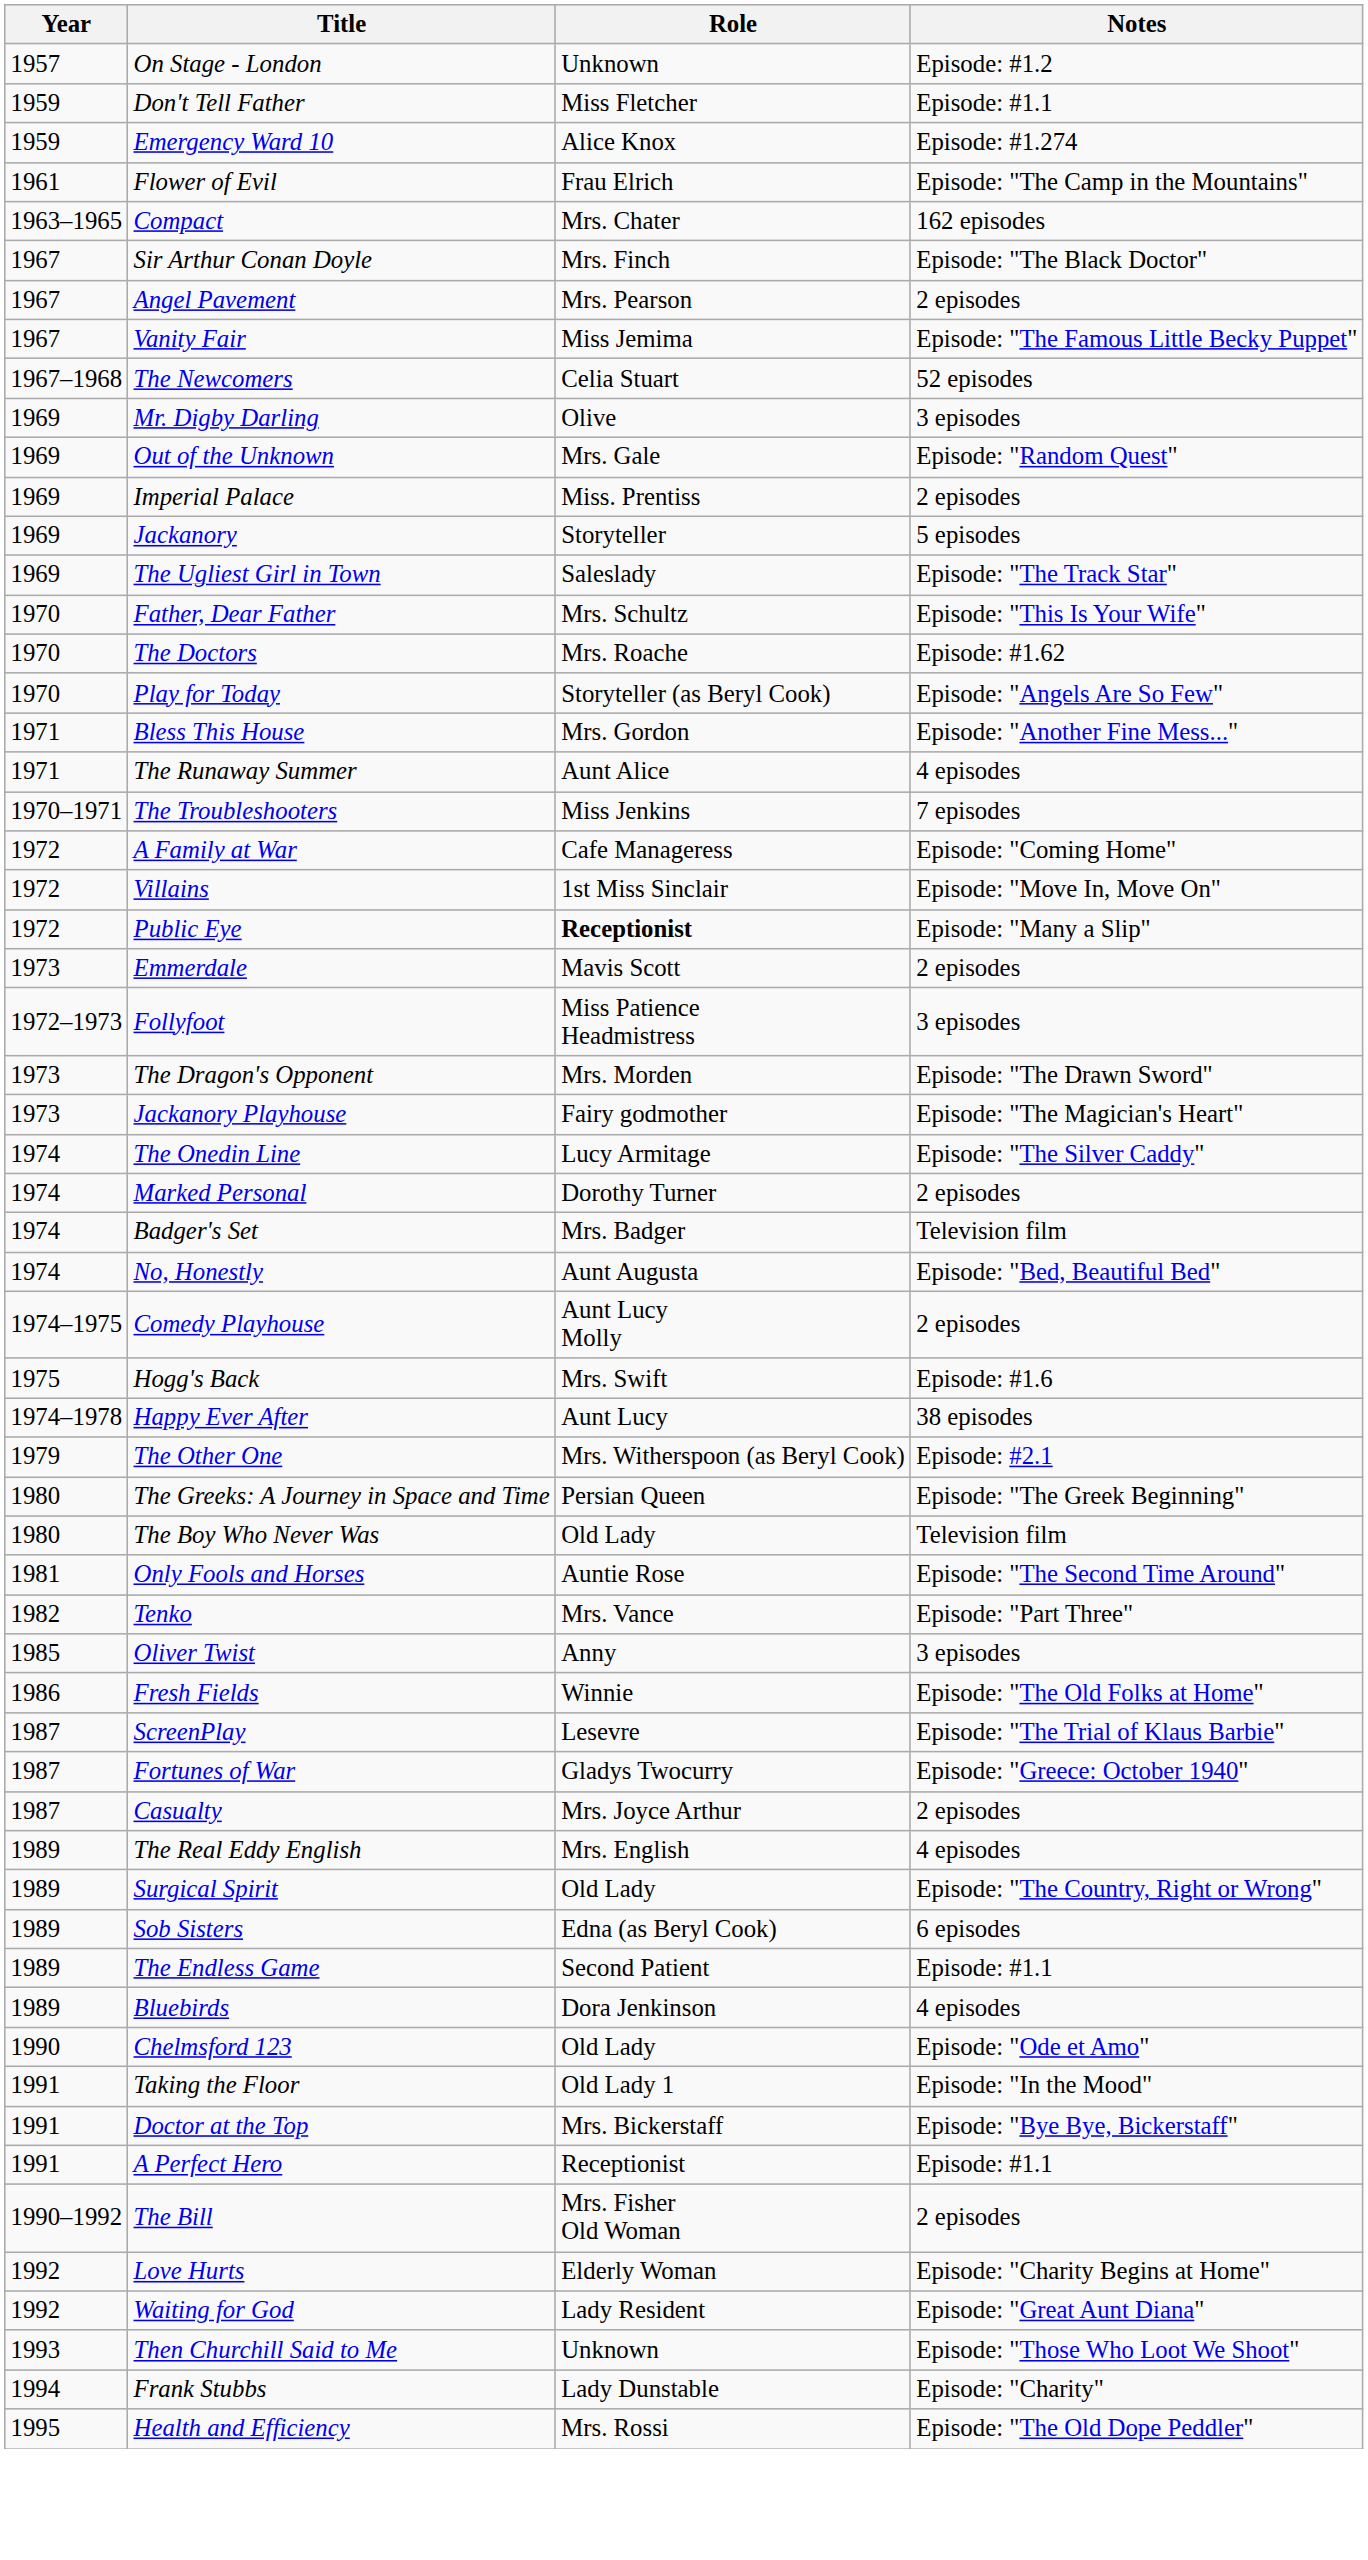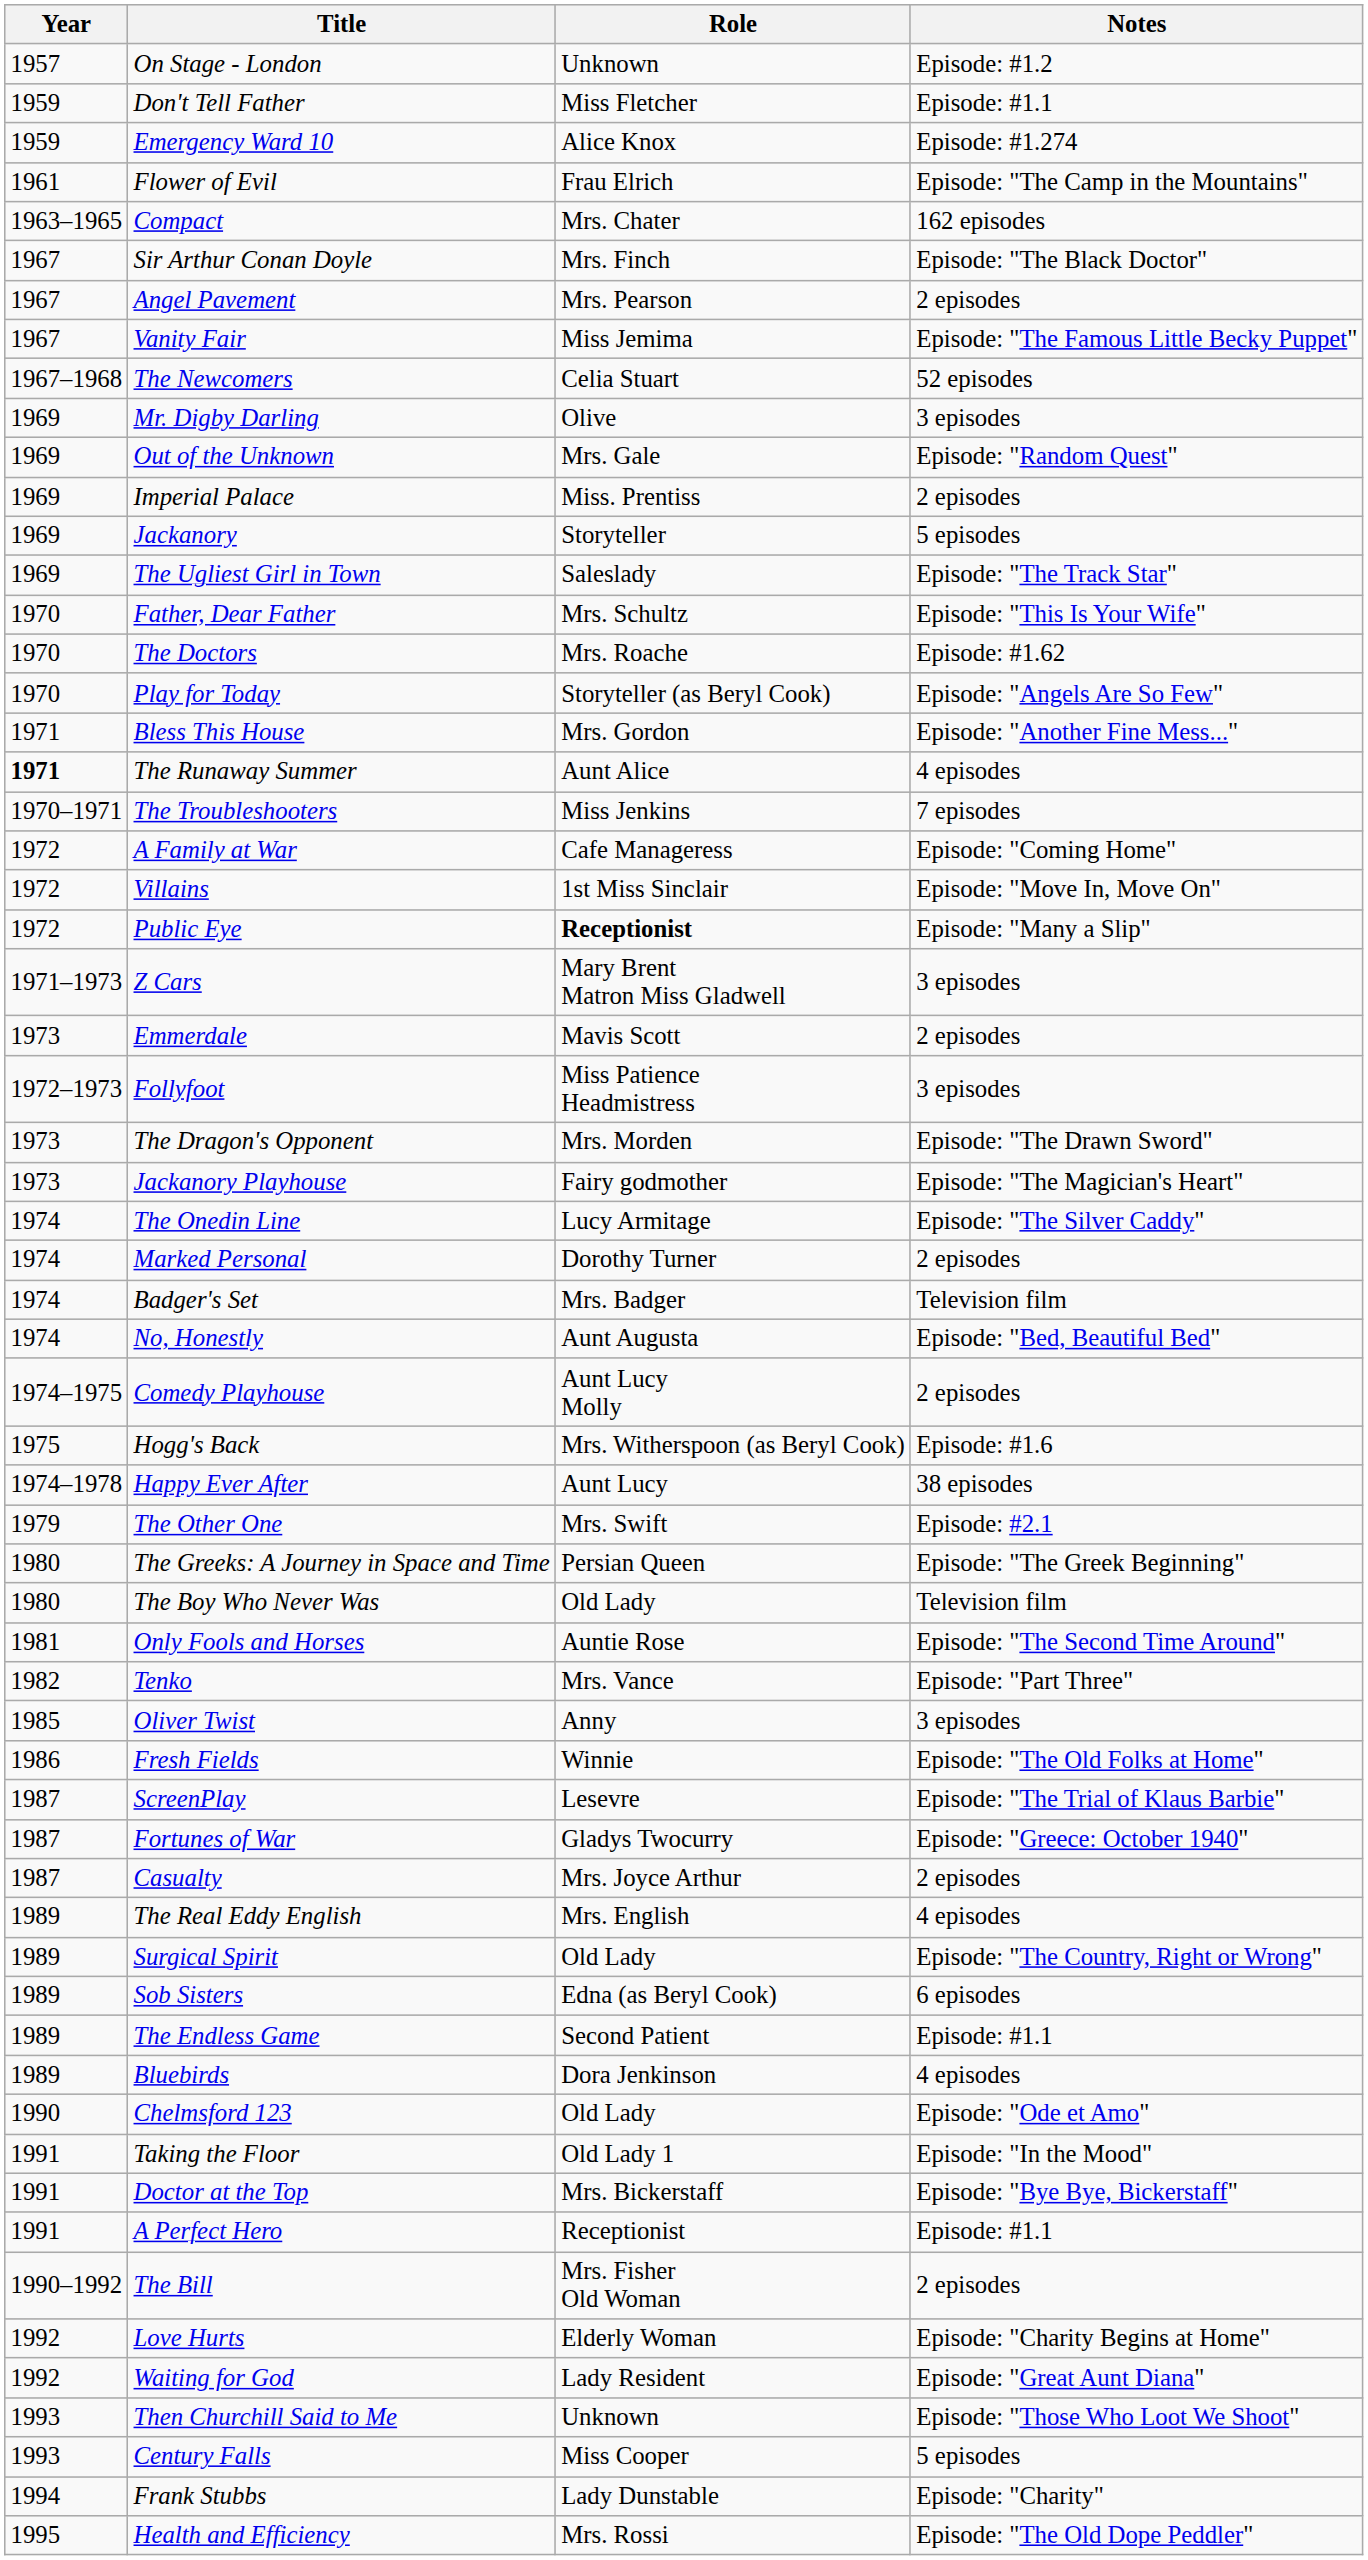(35, 771) normal -> (35, 771) bold
+ row: (168, 982)
(614, 1377) Mrs. Swift -> (733, 1445) Mrs. Witherspoon (as Beryl Cook)
(733, 1456) Mrs. Witherspoon (as Beryl Cook) -> (614, 1523) Mrs. Swift
+ row: (202, 2456)
